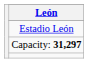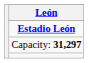(46, 28) normal -> (46, 28) bold
